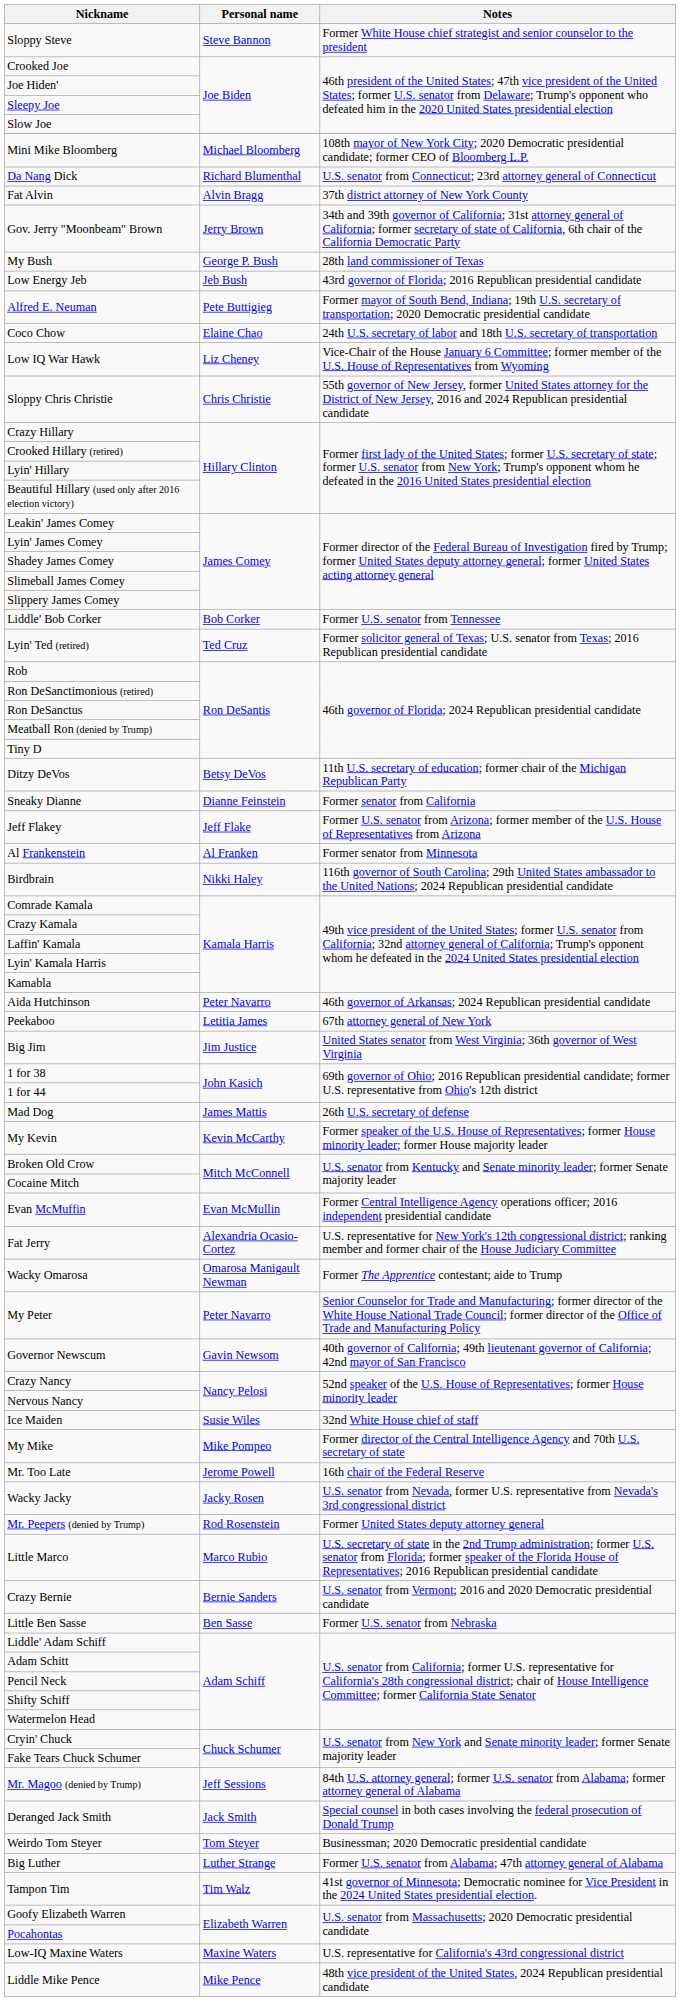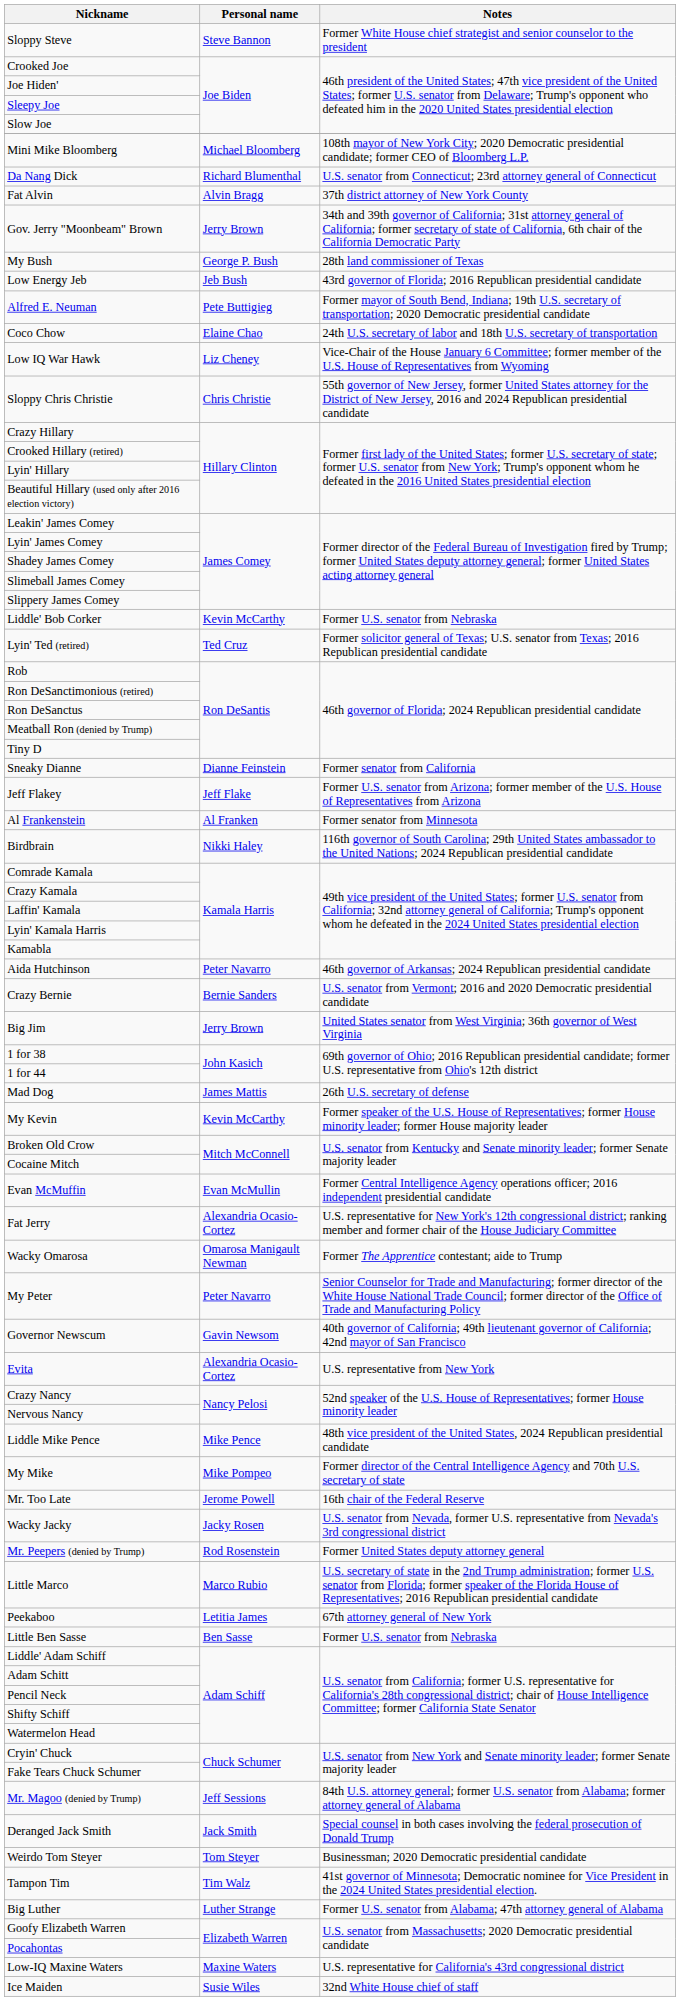(231, 619) Bob Corker -> (244, 619) Kevin McCarthy
(411, 619) Former U.S. senator from Tennessee -> (410, 619) Former U.S. senator from Nebraska
- row: (38, 774)
rows swapped: (31, 1021) <-> (39, 1597)
(230, 1047) Jim Justice -> (233, 1028) Jerry Brown
+ row: (20, 1368)
rows swapped: (53, 1979) <-> (35, 1419)
rows swapped: (34, 1862) <-> (38, 1888)
